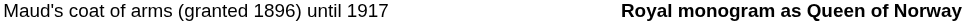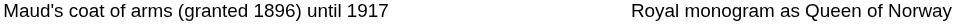(791, 10) bold -> (791, 10) normal
